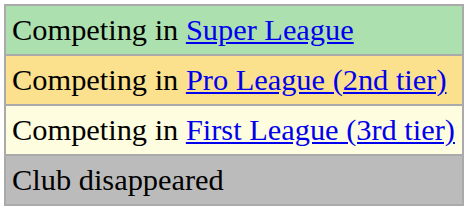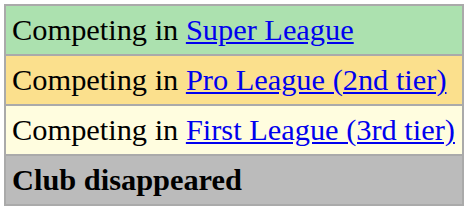(118, 180) normal -> (127, 180) bold
